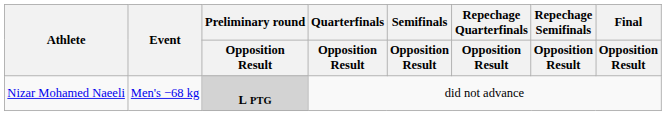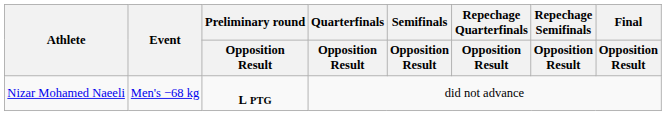(255, 100) lightgrey background -> (255, 100) no background
